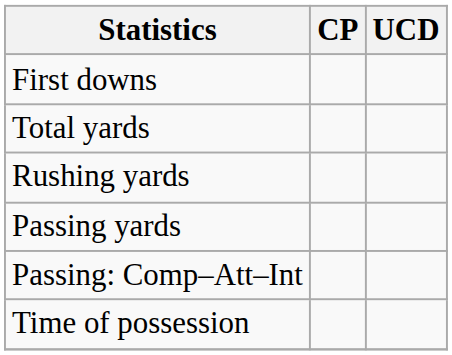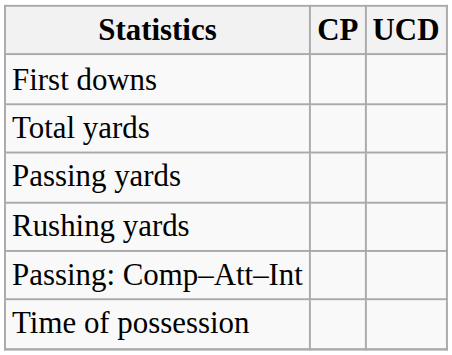rows swapped: (101, 176) <-> (97, 225)
